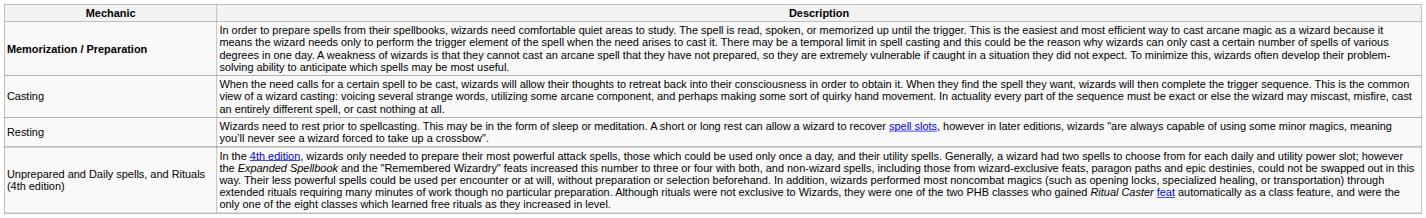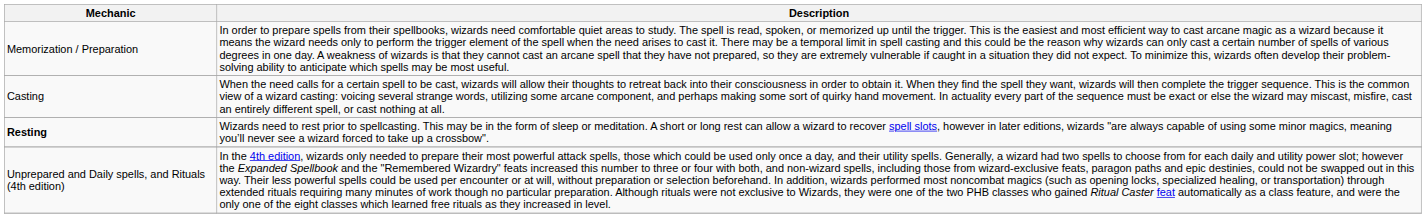(77, 49) bold -> (73, 49) normal
(25, 133) normal -> (27, 133) bold
